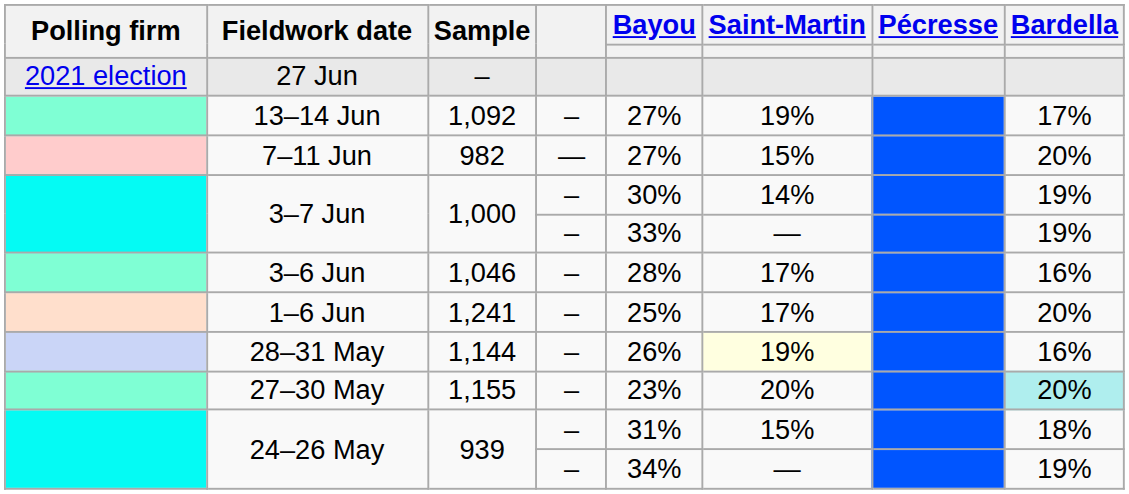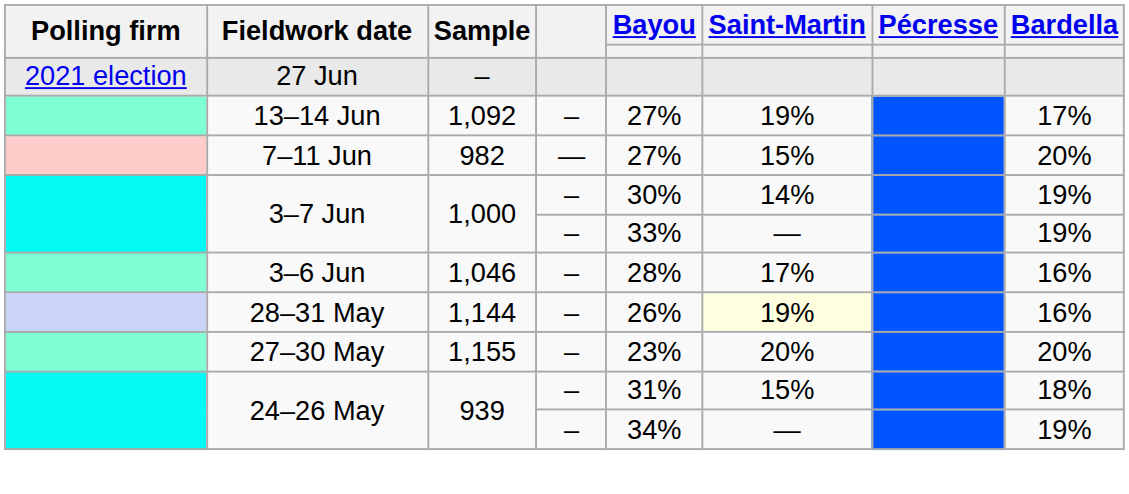- row: (317, 312)
(1064, 391) paleturquoise background -> (1064, 351) no background
